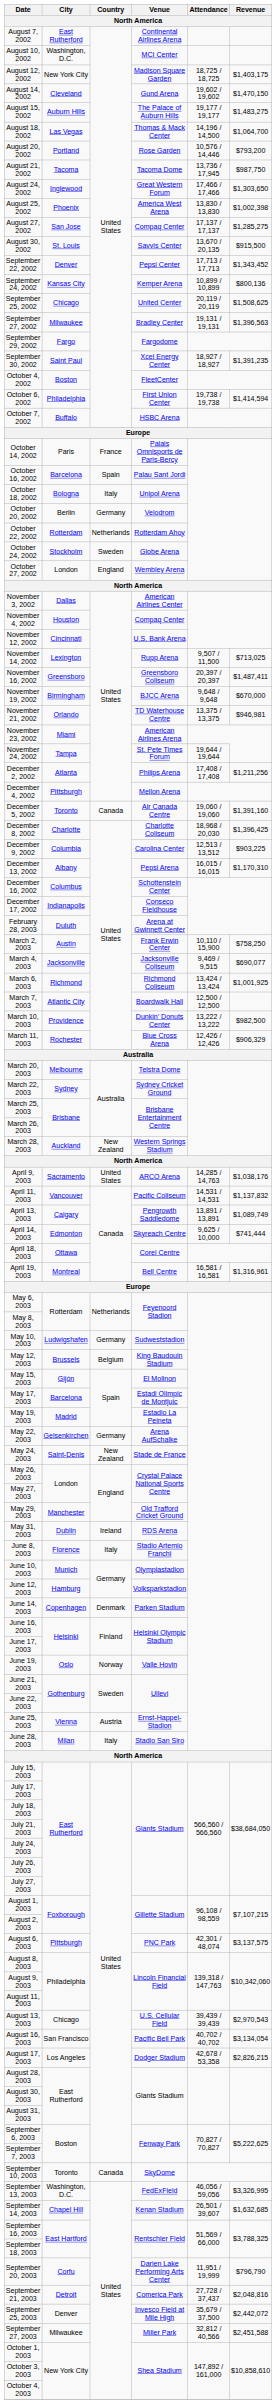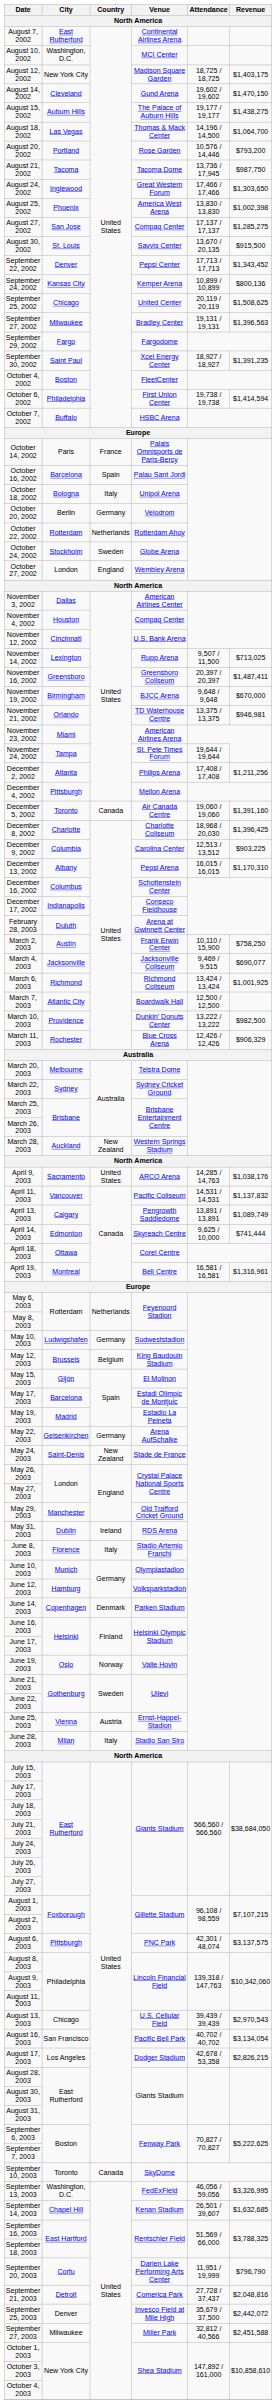(251, 112) $1,483,275 -> (251, 112) $1,438,275
